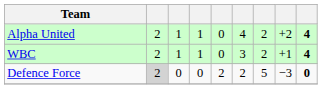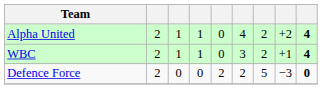(157, 73) lightgrey background -> (157, 73) no background
